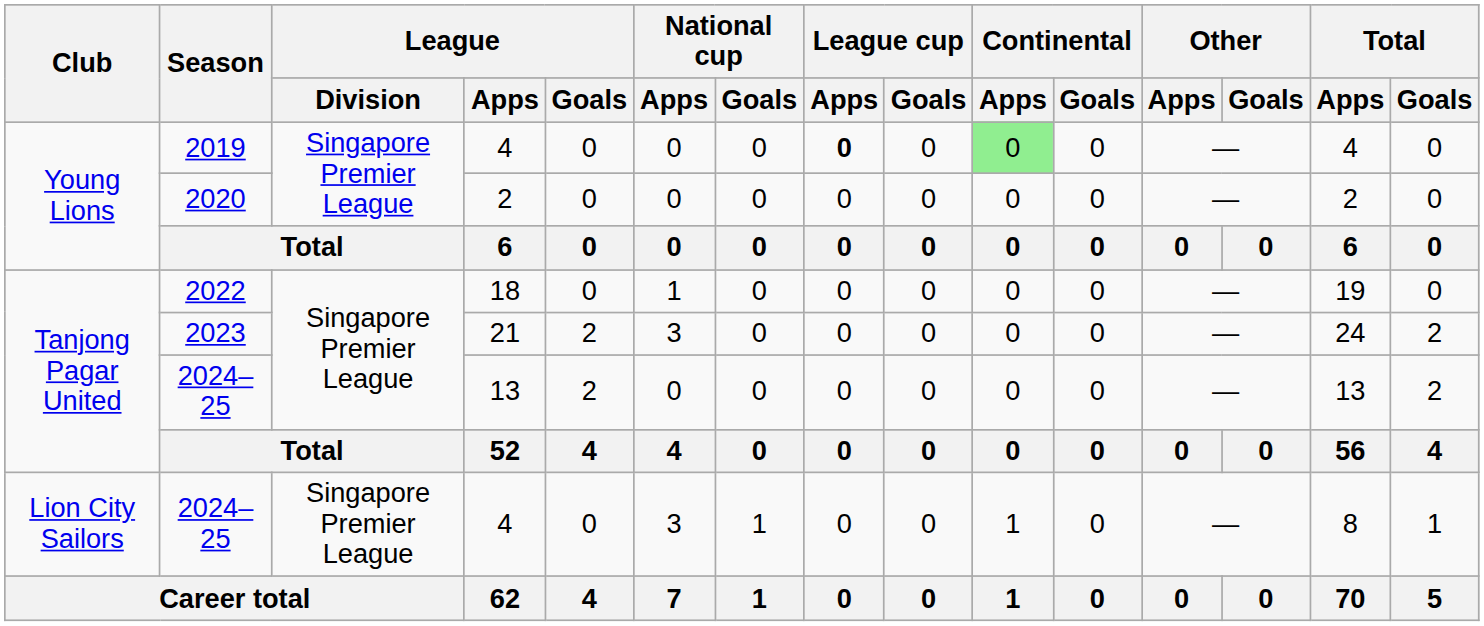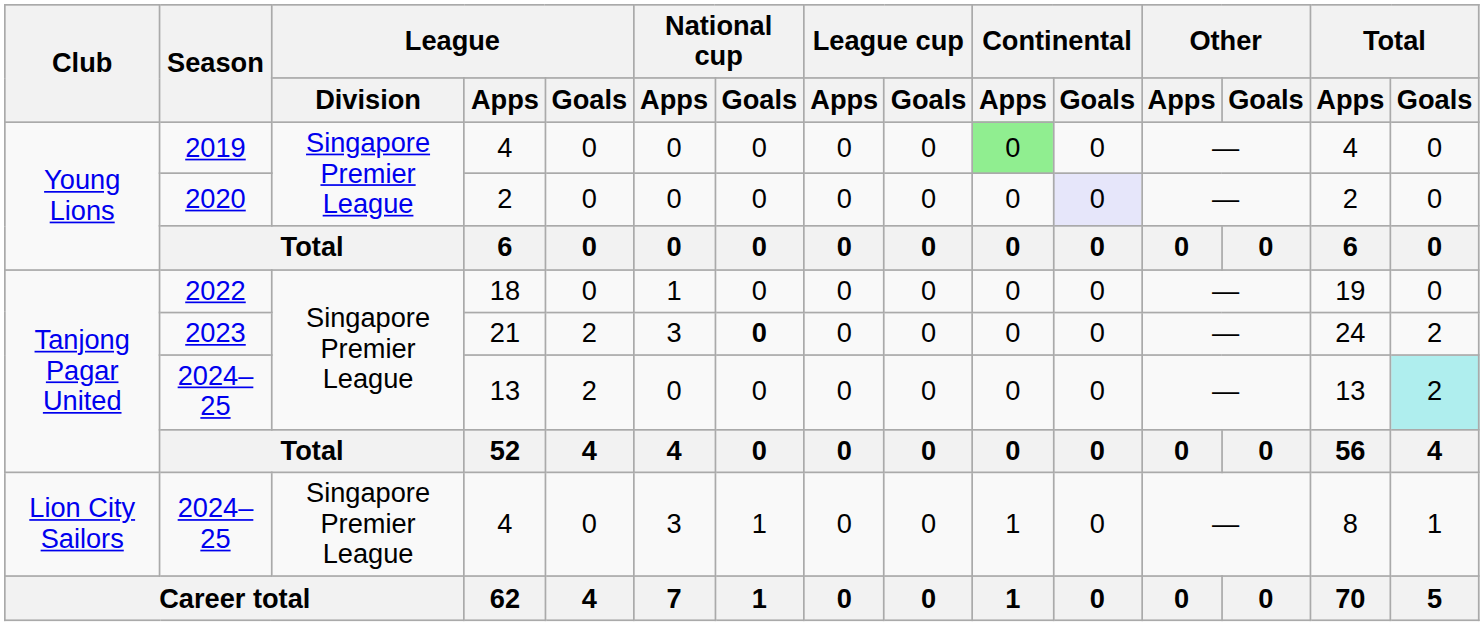(844, 147) bold -> (844, 147) normal
(1097, 199) no background -> (1097, 199) lavender background
(759, 333) normal -> (759, 333) bold
(1435, 391) no background -> (1435, 391) paleturquoise background
